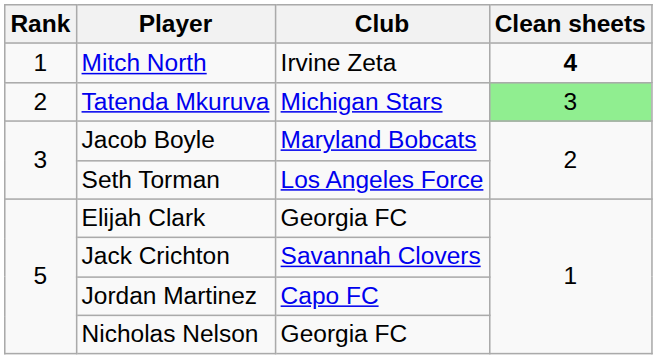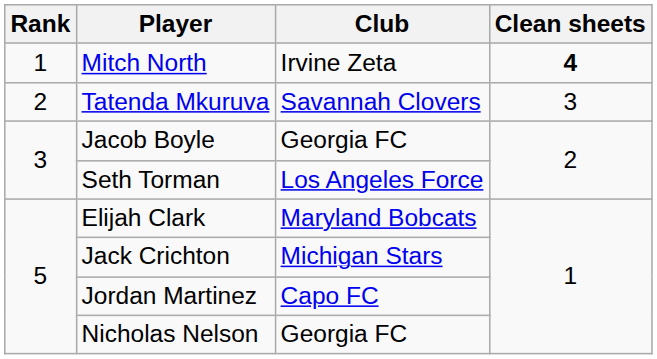(362, 101) Michigan Stars -> (381, 101) Savannah Clovers
(570, 101) lightgreen background -> (570, 101) no background
(379, 140) Maryland Bobcats -> (344, 140) Georgia FC
(344, 218) Georgia FC -> (379, 218) Maryland Bobcats
(381, 256) Savannah Clovers -> (362, 256) Michigan Stars
